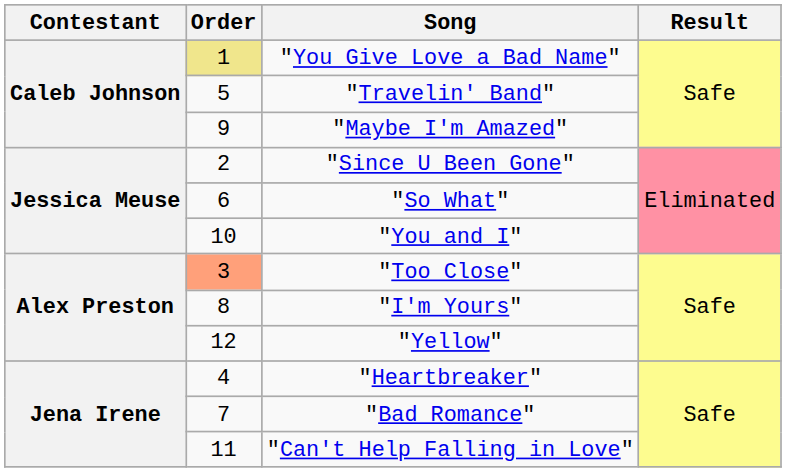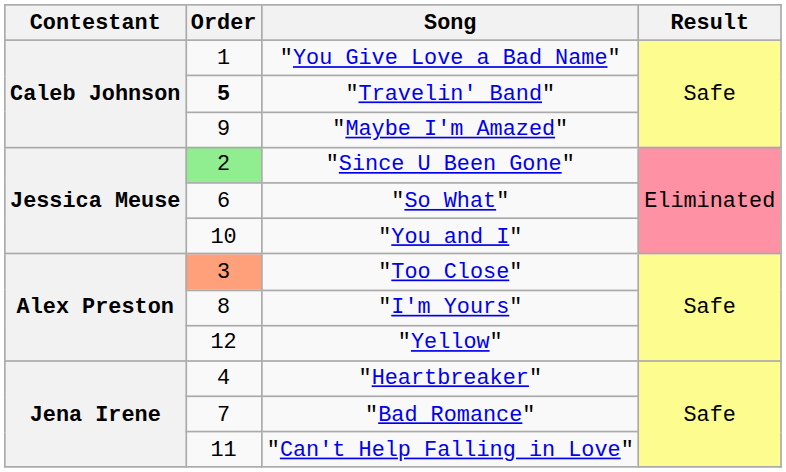(224, 58) khaki background -> (224, 58) no background
(224, 94) normal -> (224, 94) bold
(224, 165) no background -> (224, 165) lightgreen background
